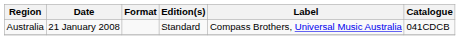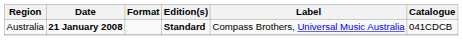(84, 27) normal -> (85, 27) bold
(181, 27) normal -> (185, 27) bold
